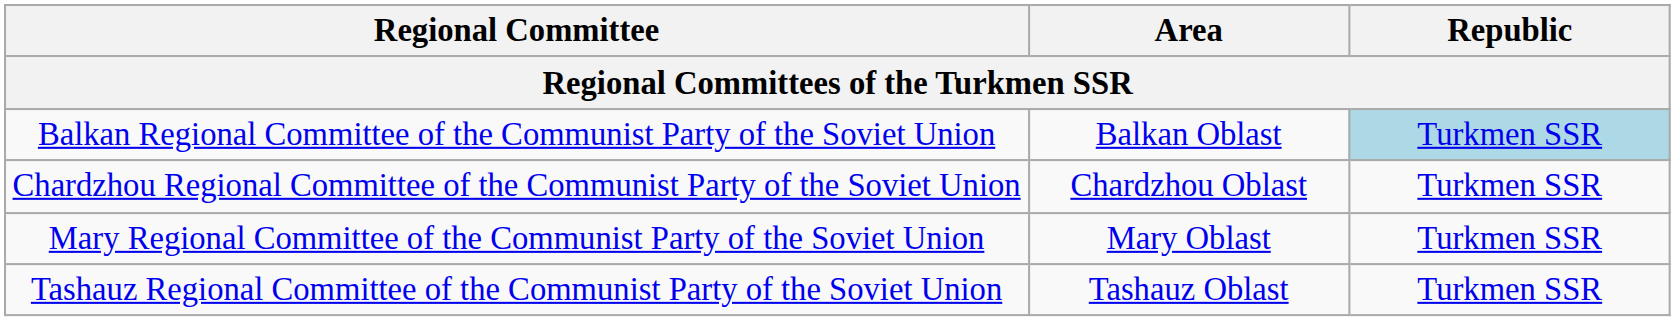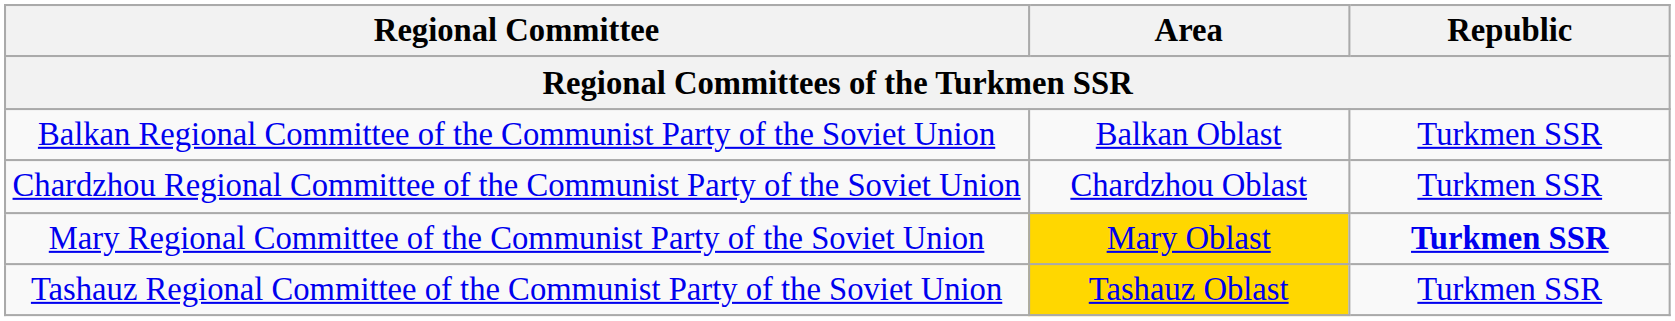(1510, 133) lightblue background -> (1510, 133) no background
(1189, 237) no background -> (1189, 237) gold background
(1510, 237) normal -> (1510, 237) bold
(1189, 289) no background -> (1189, 289) gold background
